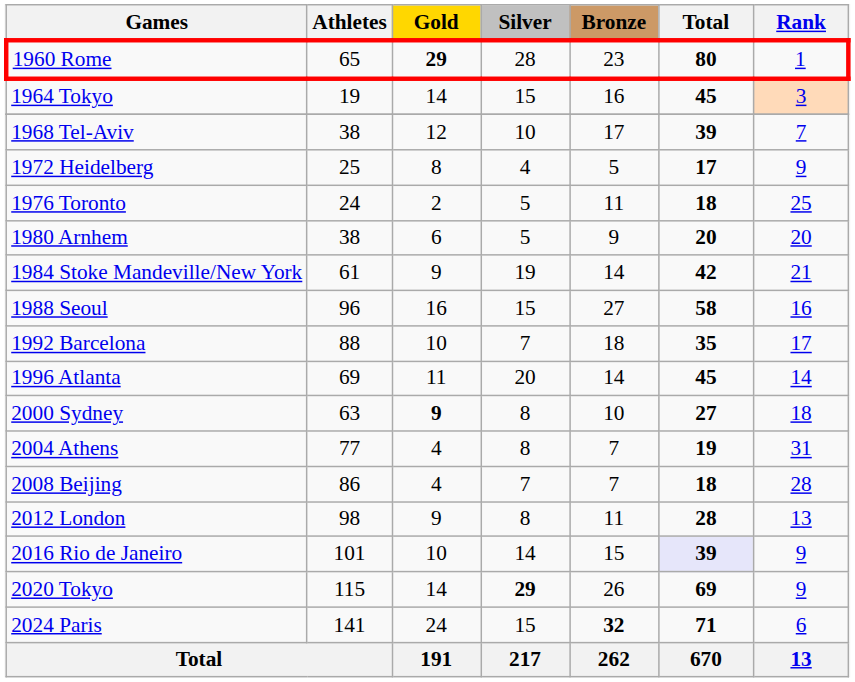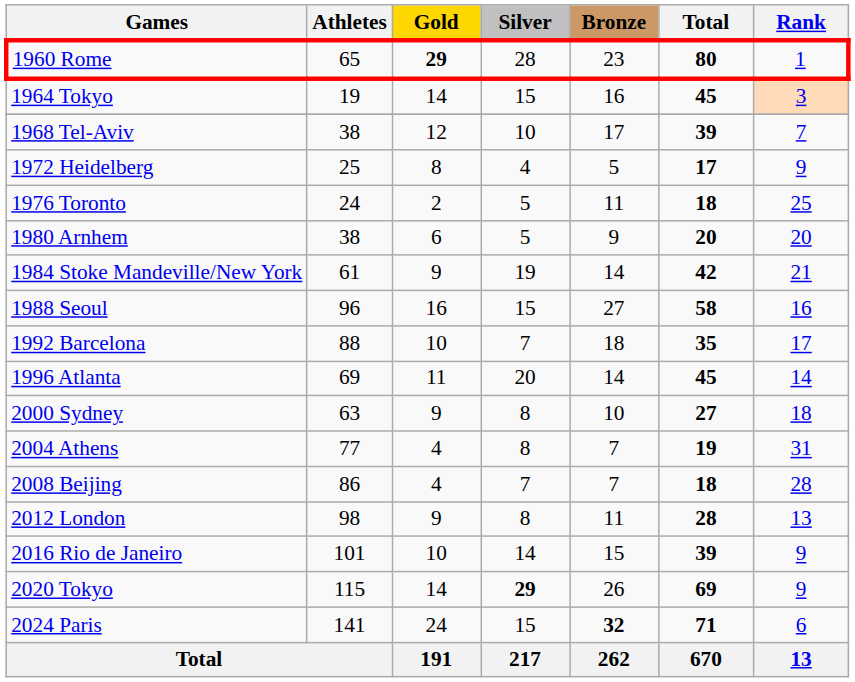(436, 413) bold -> (436, 413) normal
(706, 554) lavender background -> (706, 554) no background
